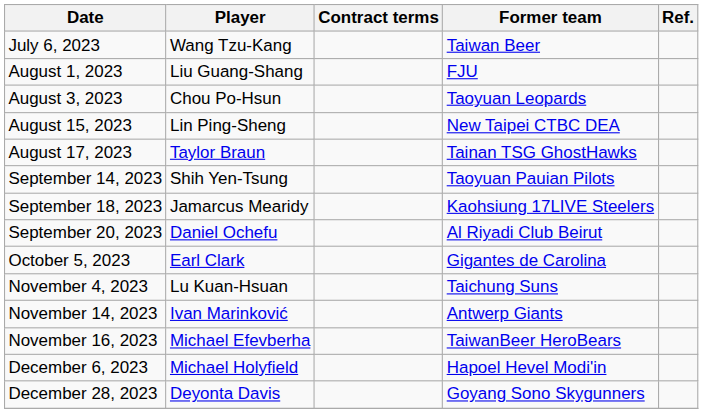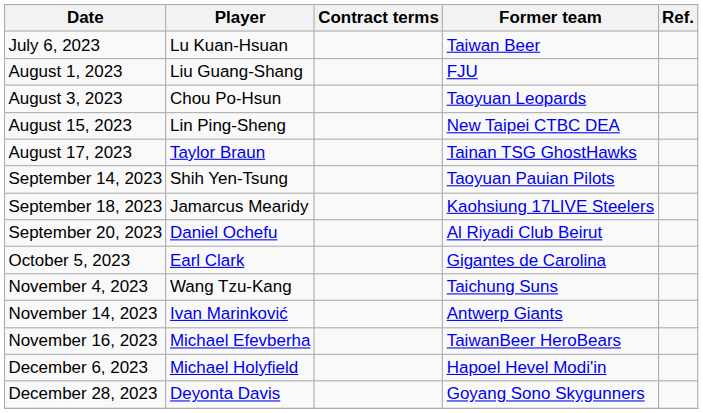(231, 44) Wang Tzu-Kang -> (229, 44) Lu Kuan-Hsuan
(229, 286) Lu Kuan-Hsuan -> (231, 286) Wang Tzu-Kang
